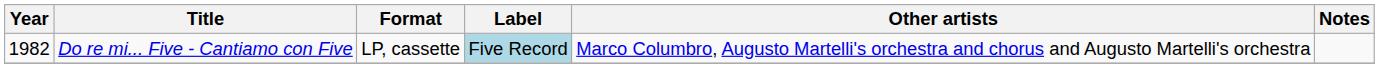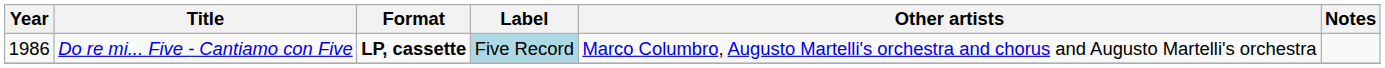(29, 48) 1982 -> (29, 48) 1986
(411, 48) normal -> (414, 48) bold
